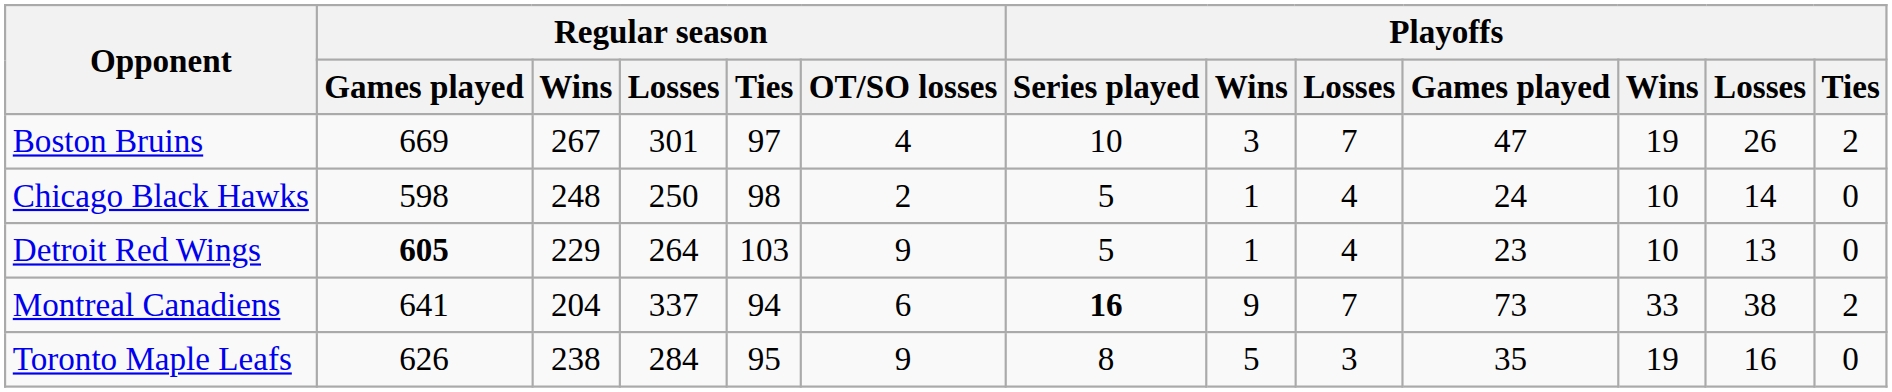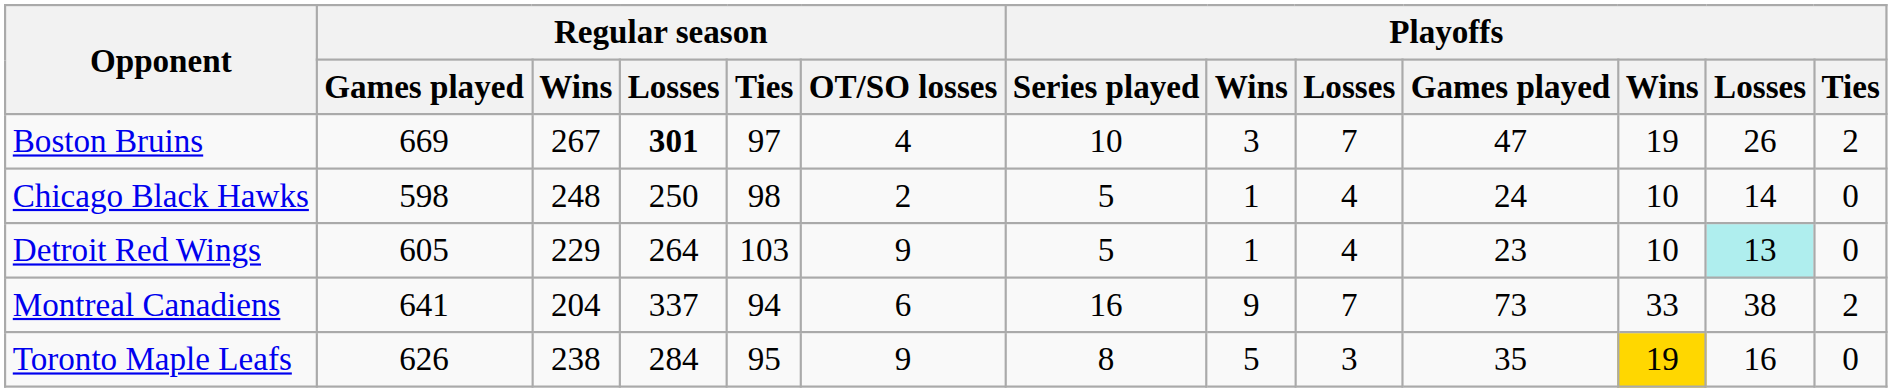(674, 141) normal -> (674, 141) bold
(424, 250) bold -> (424, 250) normal
(1760, 250) no background -> (1760, 250) paleturquoise background
(1106, 305) bold -> (1106, 305) normal
(1662, 359) no background -> (1662, 359) gold background
